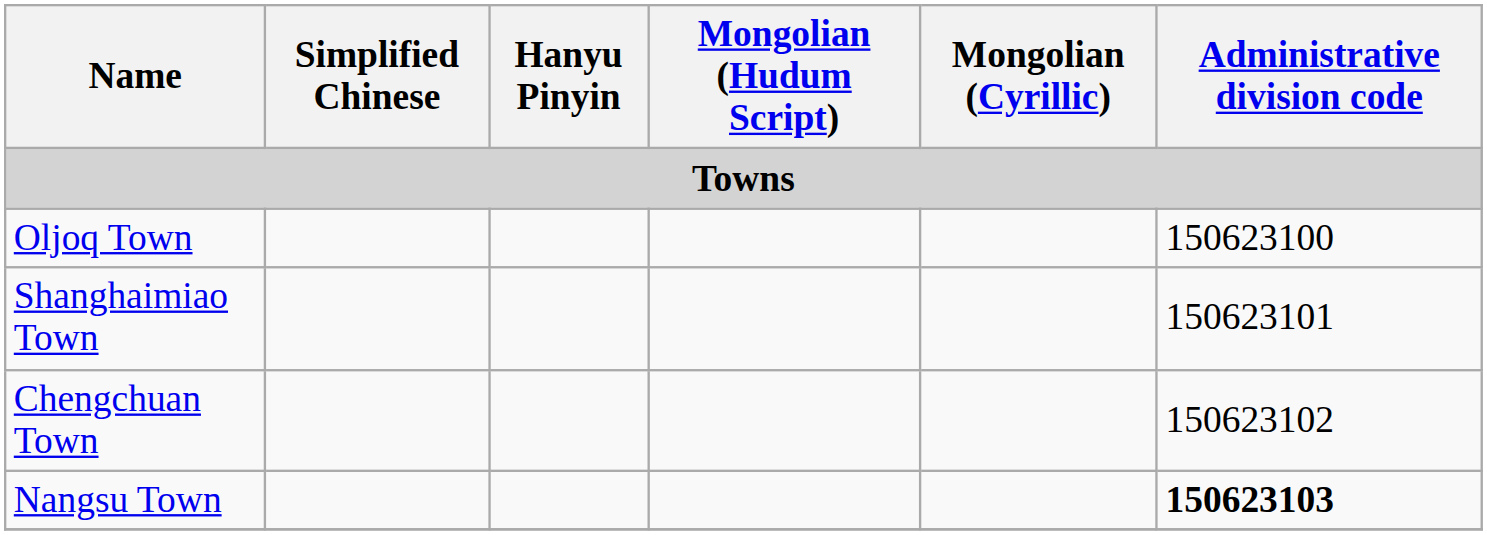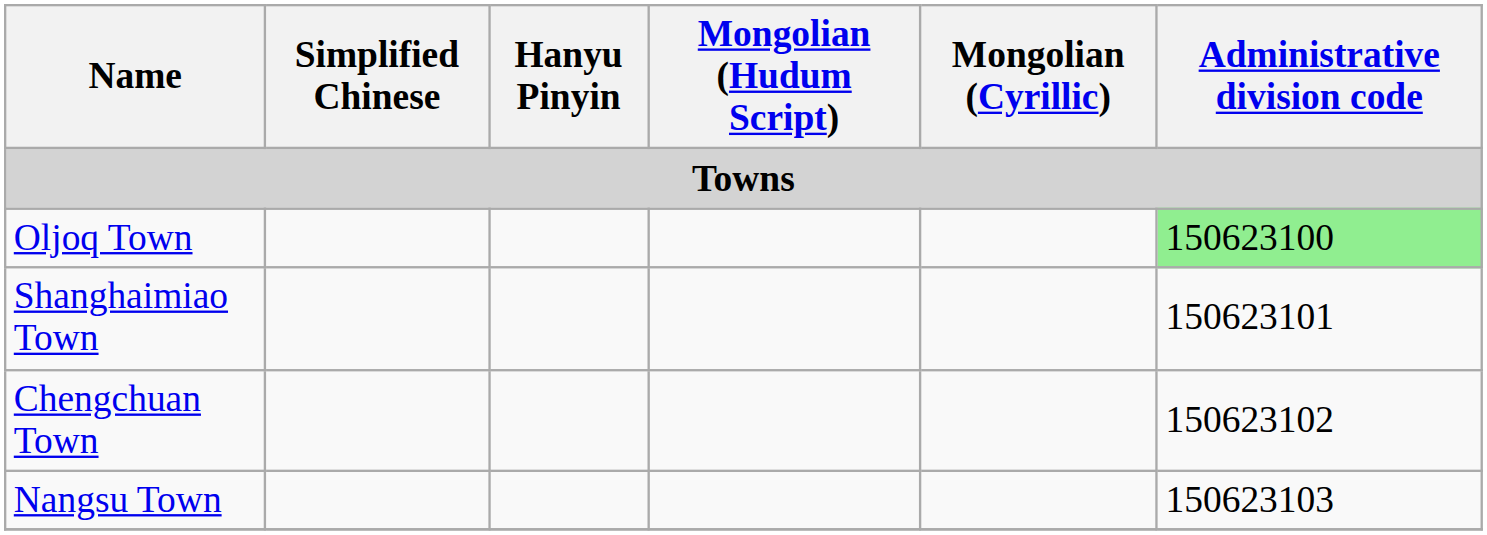(1250, 237) no background -> (1250, 237) lightgreen background
(1250, 499) bold -> (1250, 499) normal
